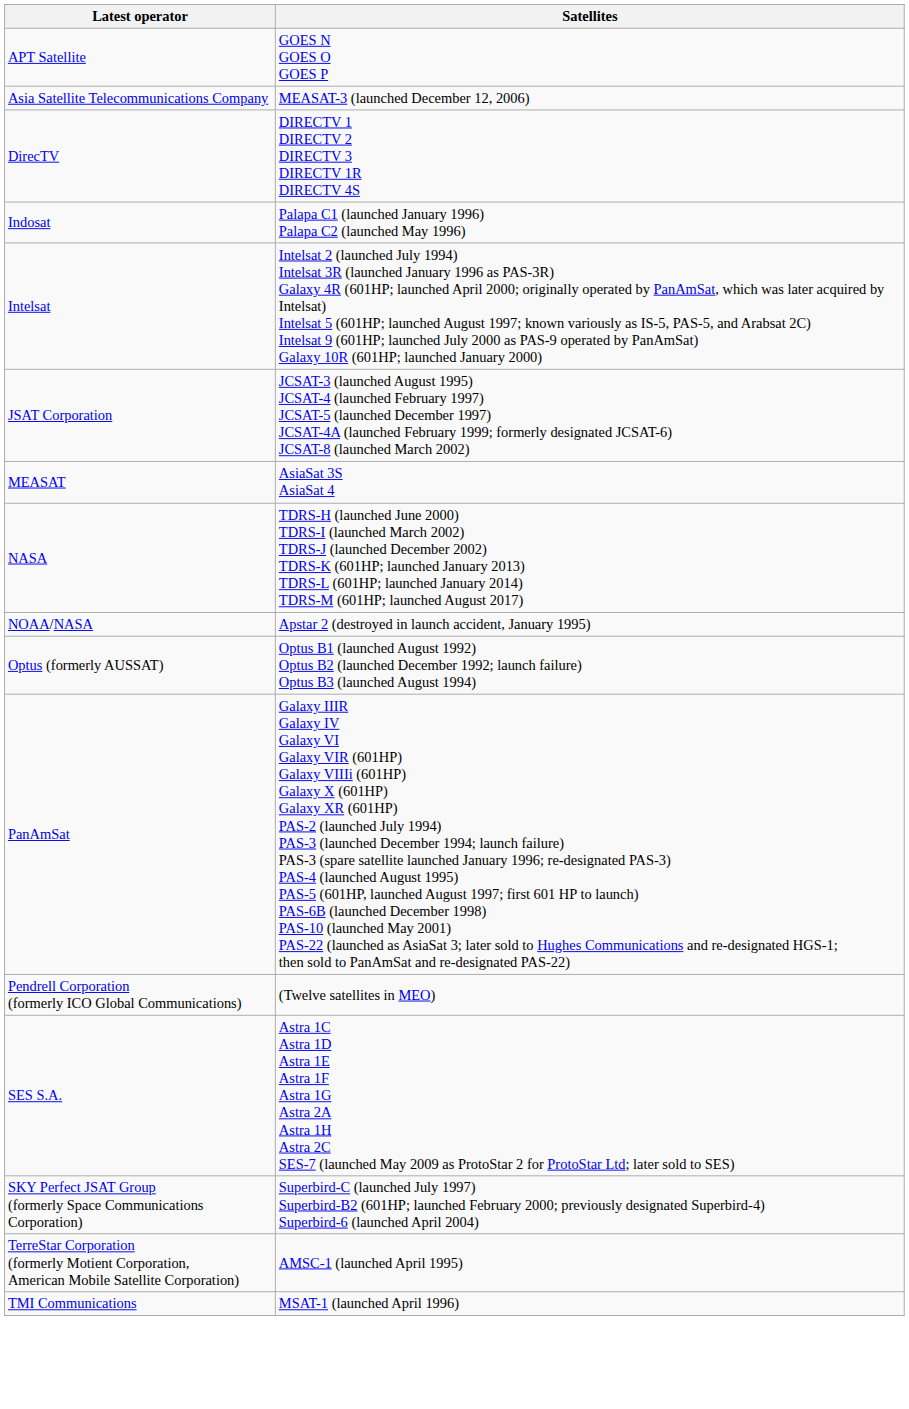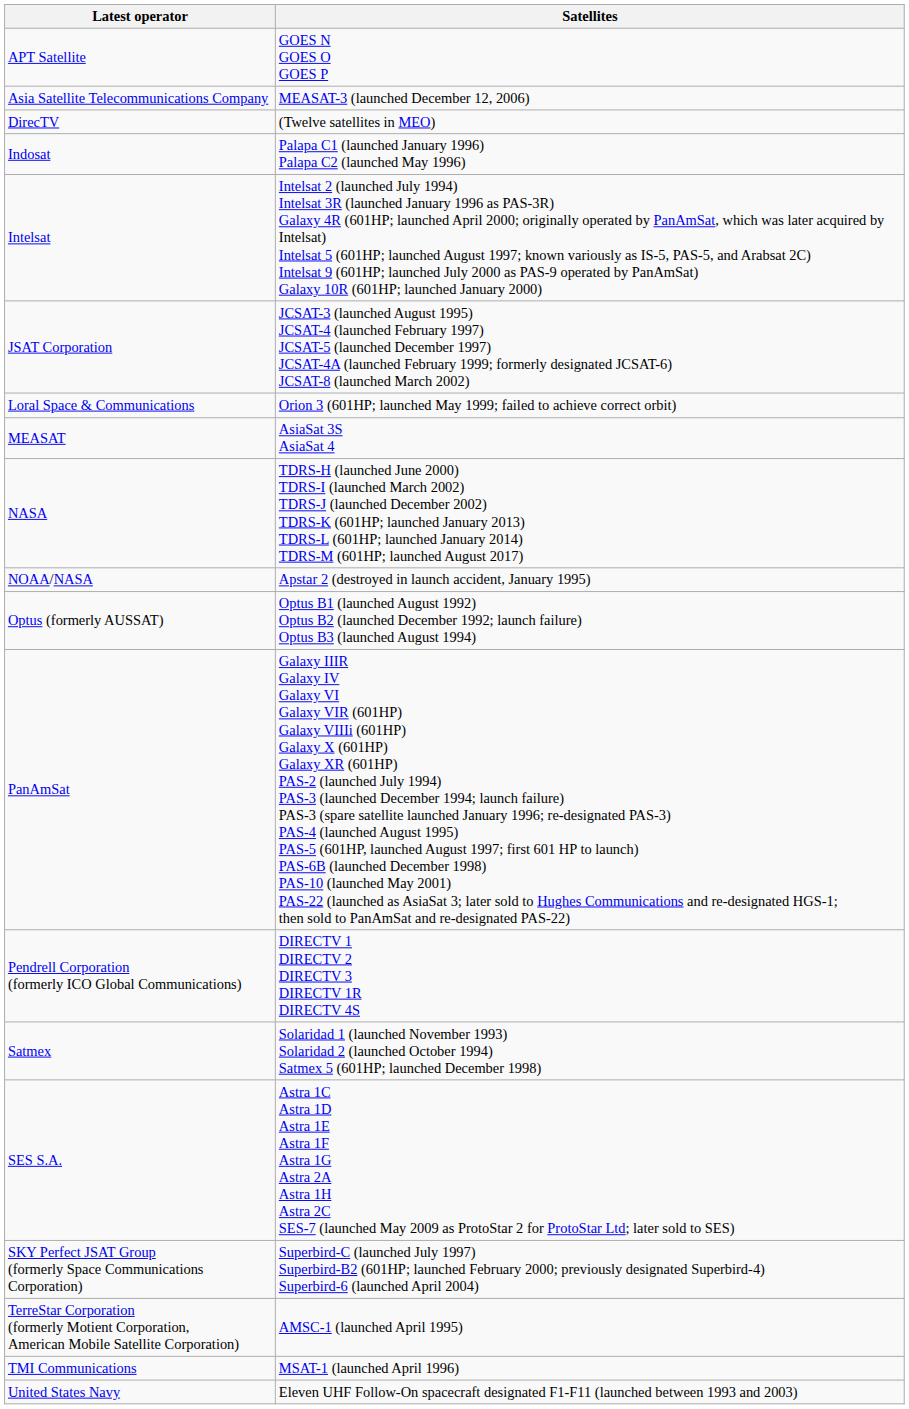(320, 156) DIRECTV 1 DIRECTV 2 DIRECTV 3 DIRECTV 1R DIRECTV 4S -> (357, 122) (Twelve satellites in MEO)
+ row: (101, 405)
(357, 994) (Twelve satellites in MEO) -> (320, 975) DIRECTV 1 DIRECTV 2 DIRECTV 3 DIRECTV 1R DIRECTV 4S
+ row: (30, 1051)
+ row: (64, 1392)
